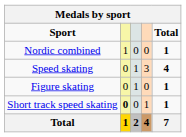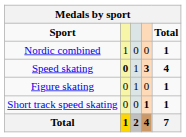(125, 68) normal -> (125, 68) bold
(147, 68) normal -> (147, 68) bold
(125, 104) bold -> (125, 104) normal
(147, 104) normal -> (147, 104) bold
